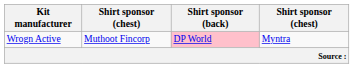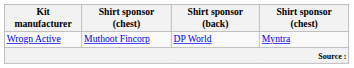(193, 39) pink background -> (193, 39) no background
